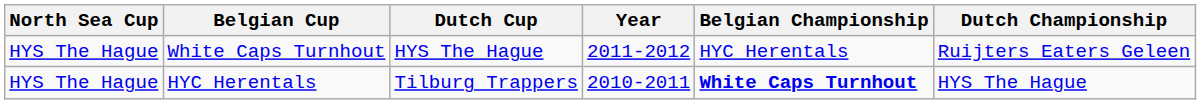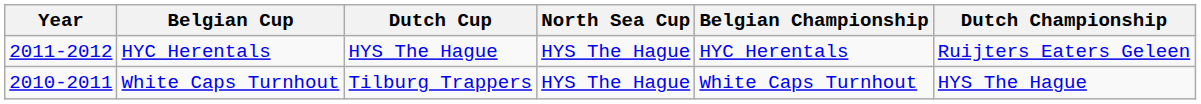columns swapped: (639, 20) <-> (84, 20)
(276, 51) White Caps Turnhout -> (196, 51) HYC Herentals
(242, 83) HYC Herentals -> (231, 83) White Caps Turnhout
(808, 83) bold -> (808, 83) normal
